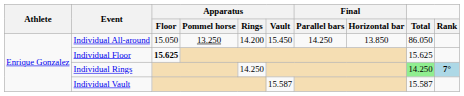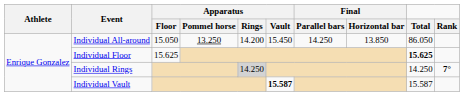(166, 55) bold -> (166, 55) normal
(421, 55) normal -> (421, 55) bold
(252, 70) no background -> (252, 70) lightgrey background
(421, 70) lightgreen background -> (421, 70) no background
(447, 70) lightblue background -> (447, 70) no background
(280, 84) normal -> (280, 84) bold
